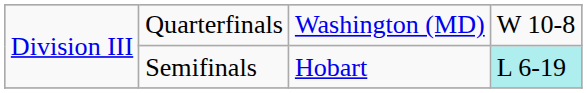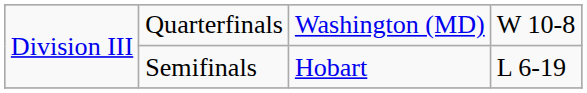(531, 66) paleturquoise background -> (531, 66) no background
